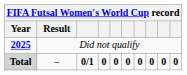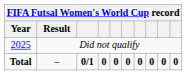(21, 45) bold -> (21, 45) normal
(21, 62) lightgrey background -> (21, 62) no background
